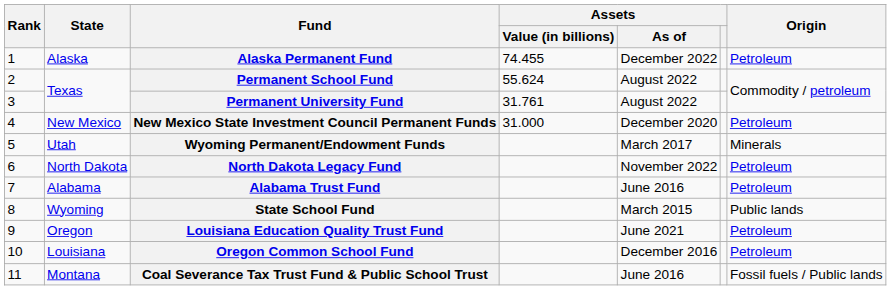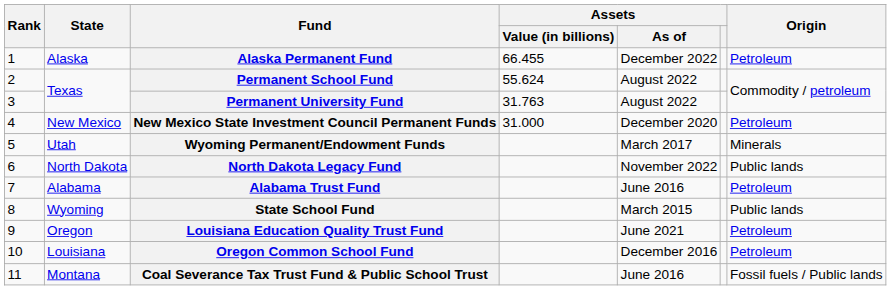(523, 58) 74.455 -> (523, 58) 66.455
(523, 101) 31.761 -> (523, 101) 31.763
(761, 166) Petroleum -> (767, 166) Public lands
